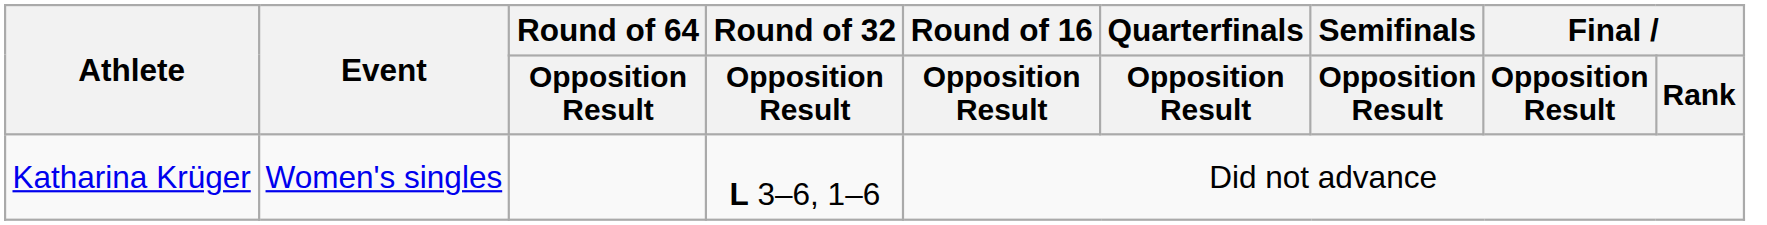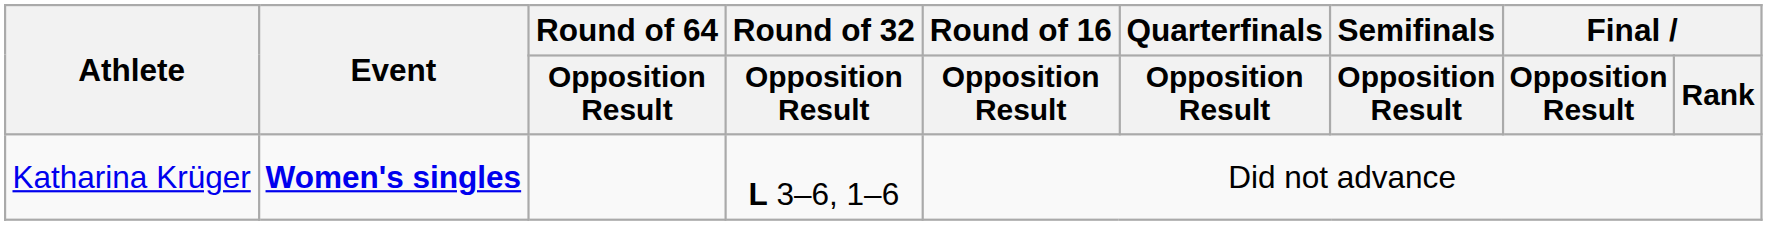(384, 178) normal -> (393, 178) bold
